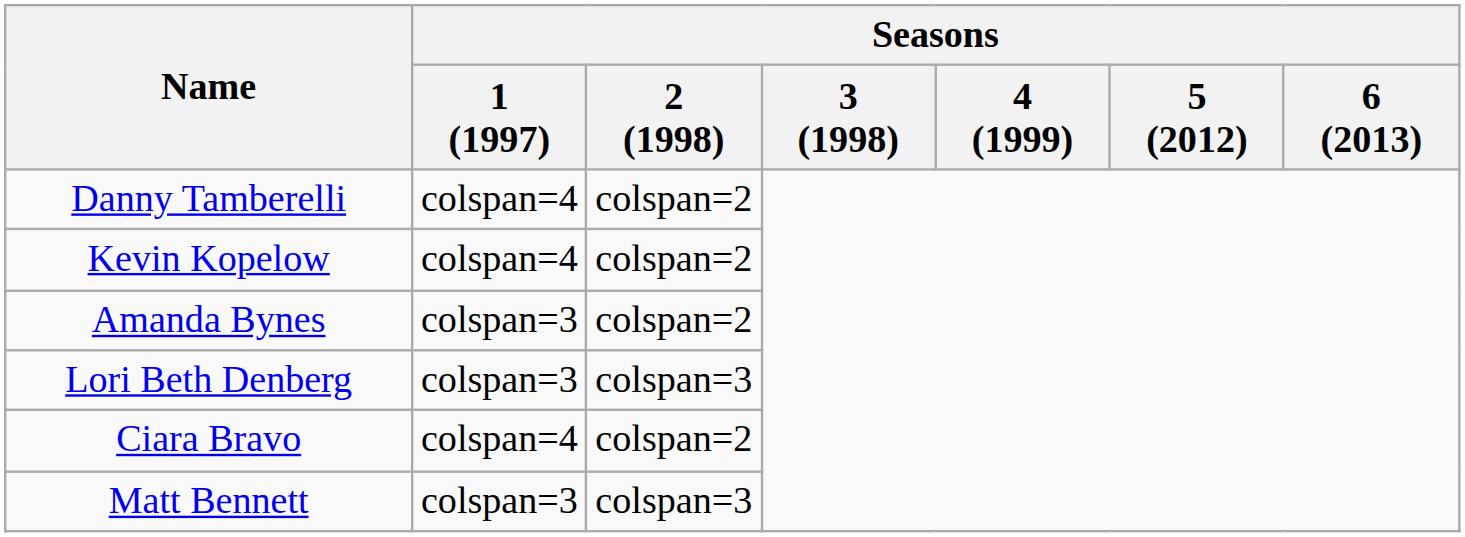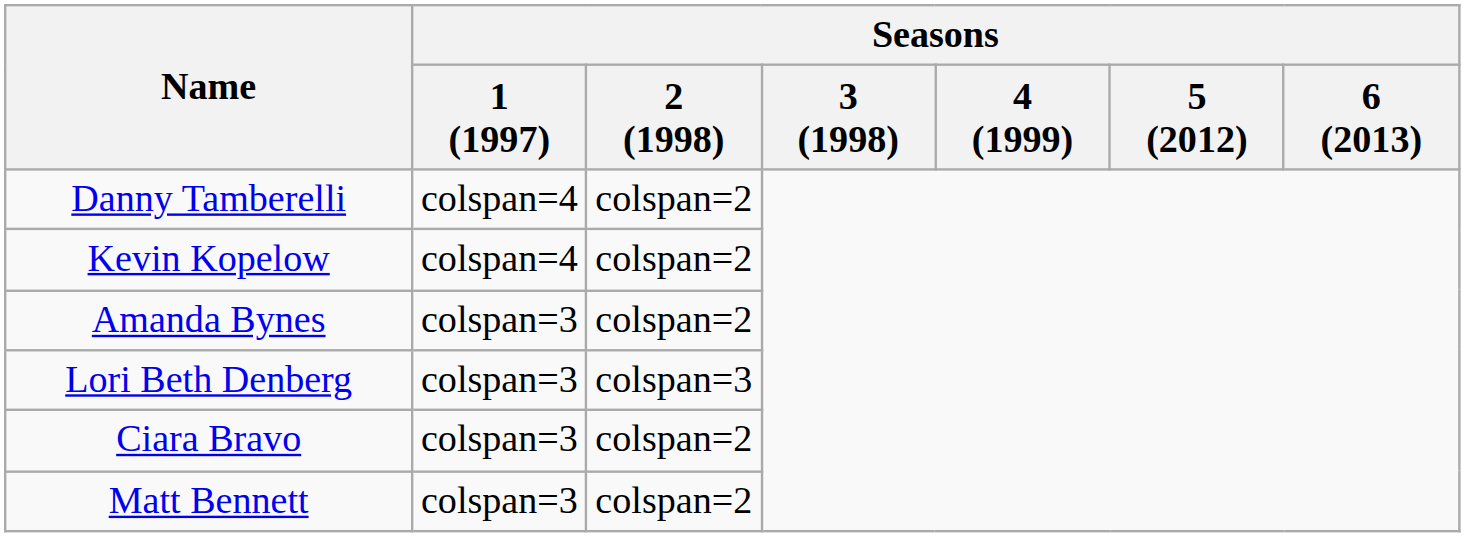(499, 439) colspan=4 -> (499, 439) colspan=3
(674, 500) colspan=3 -> (674, 500) colspan=2
